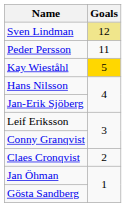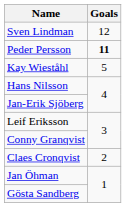(104, 31) khaki background -> (104, 31) no background
(104, 49) normal -> (104, 49) bold
(104, 67) gold background -> (104, 67) no background
